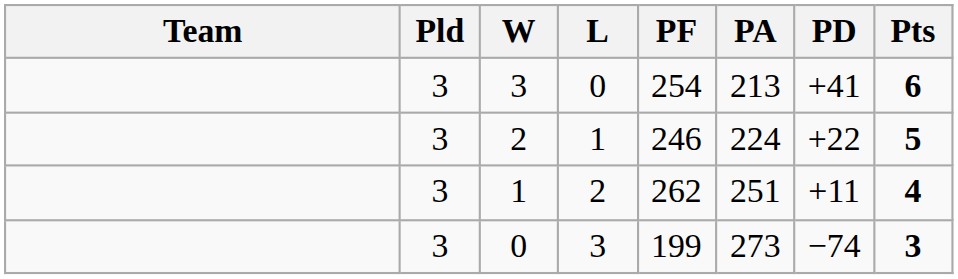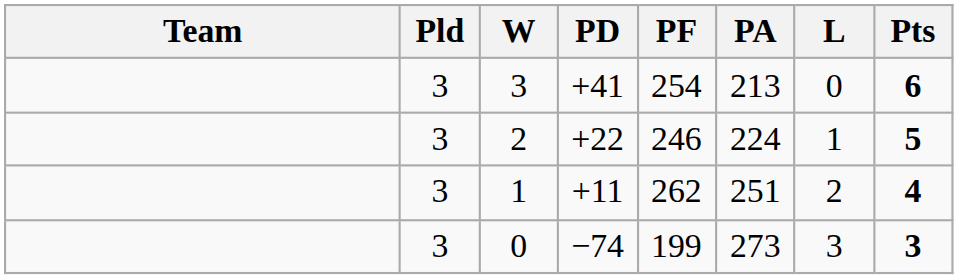columns swapped: (598, 31) <-> (834, 31)
